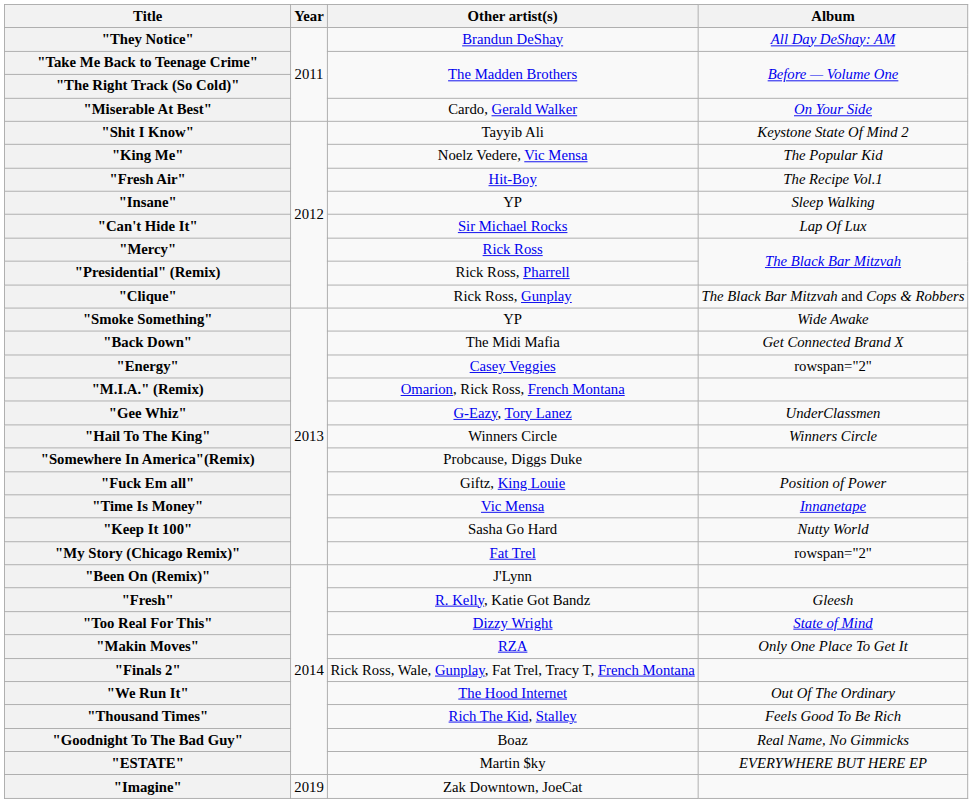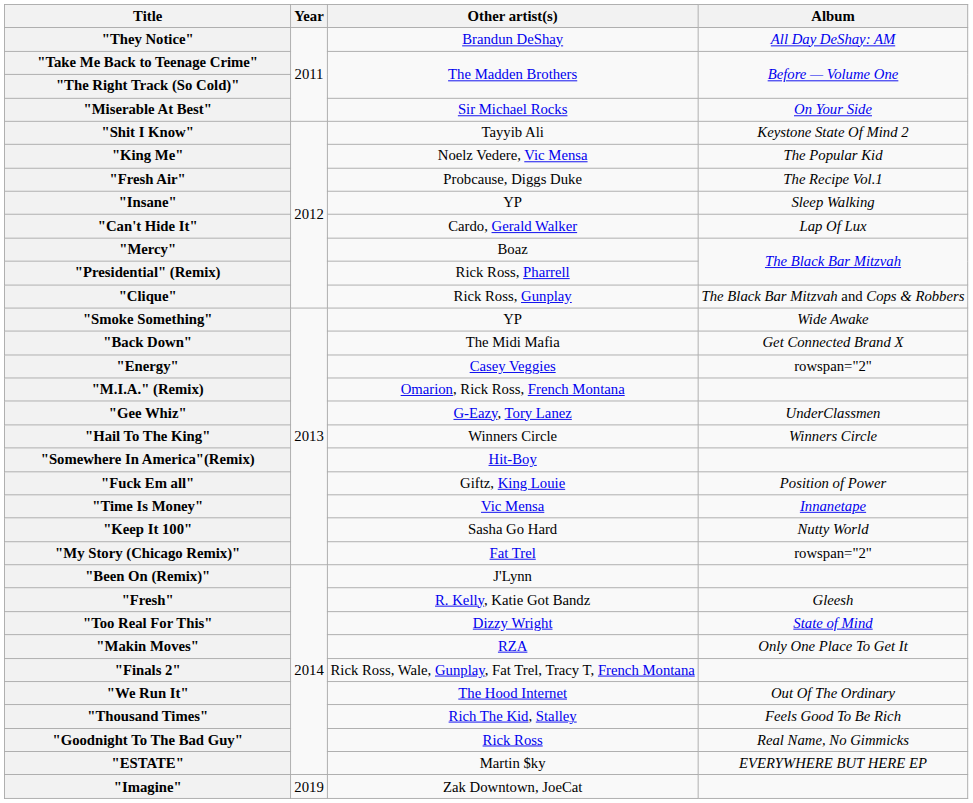(513, 109) Cardo, Gerald Walker -> (513, 109) Sir Michael Rocks
(513, 179) Hit-Boy -> (513, 179) Probcause, Diggs Duke
(513, 226) Sir Michael Rocks -> (513, 226) Cardo, Gerald Walker
(513, 249) Rick Ross -> (513, 249) Boaz
(513, 459) Probcause, Diggs Duke -> (513, 459) Hit-Boy
(513, 739) Boaz -> (513, 739) Rick Ross
